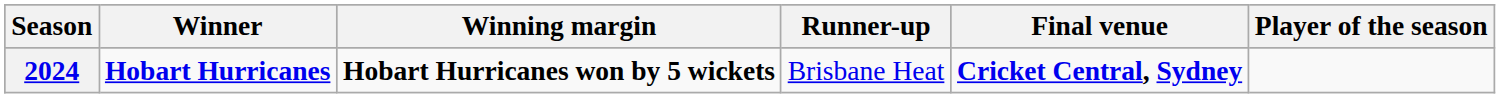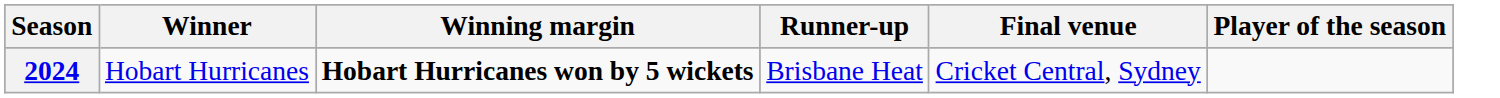(218, 69) bold -> (207, 69) normal
(1100, 69) bold -> (1068, 69) normal
